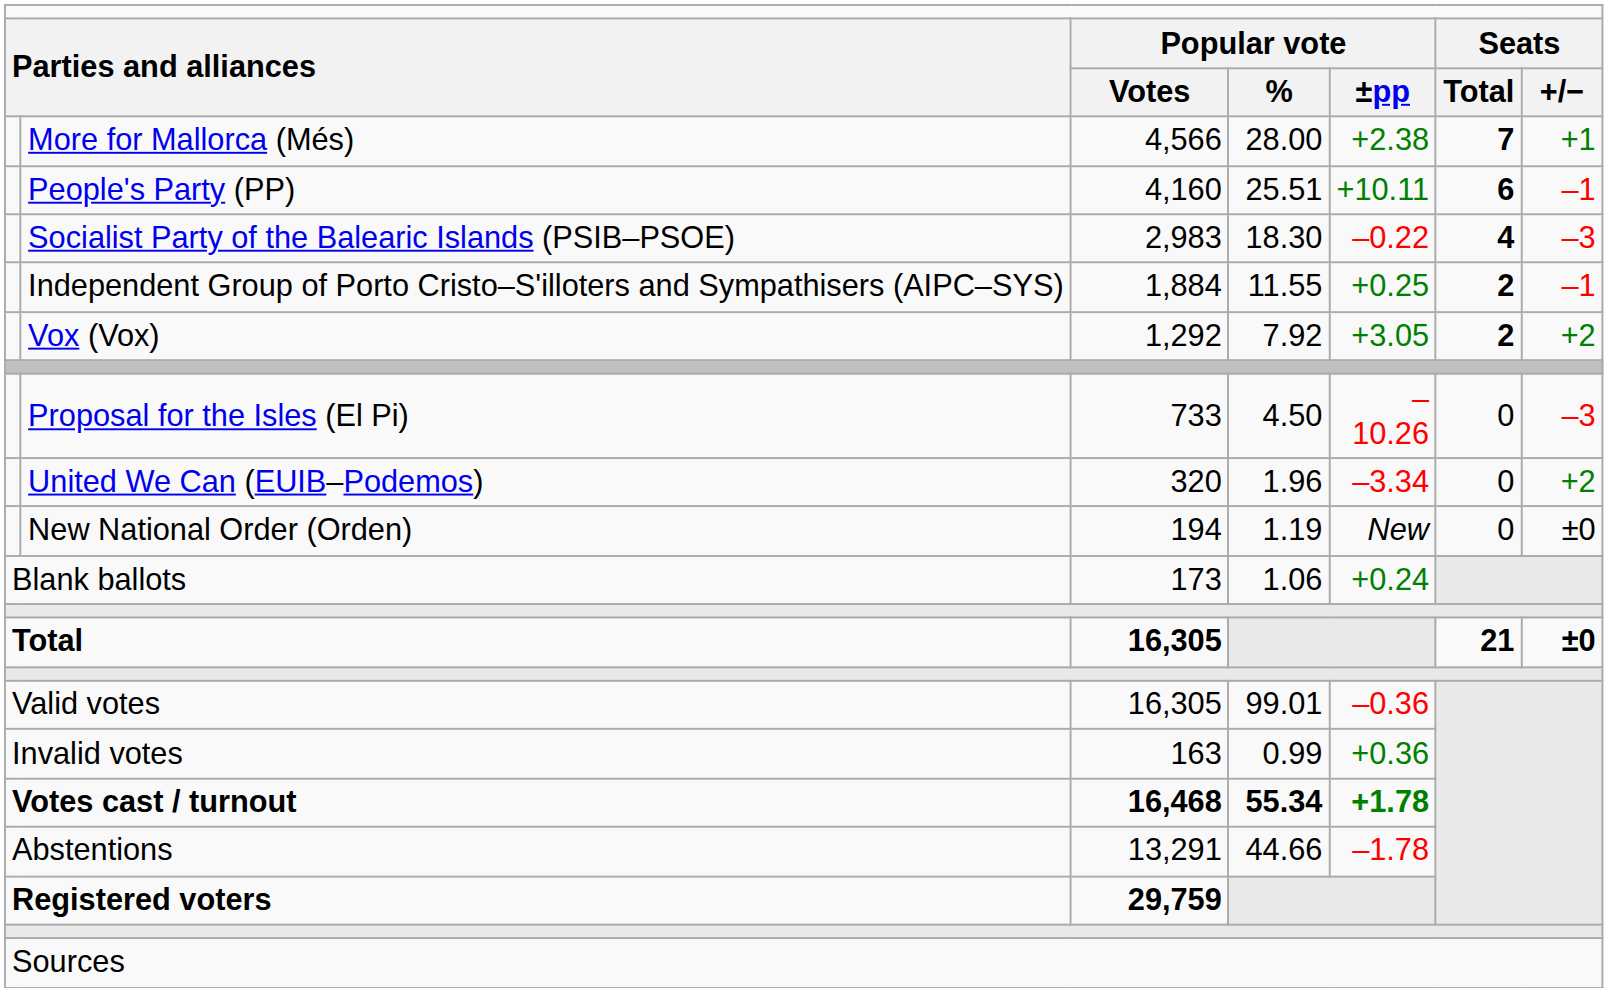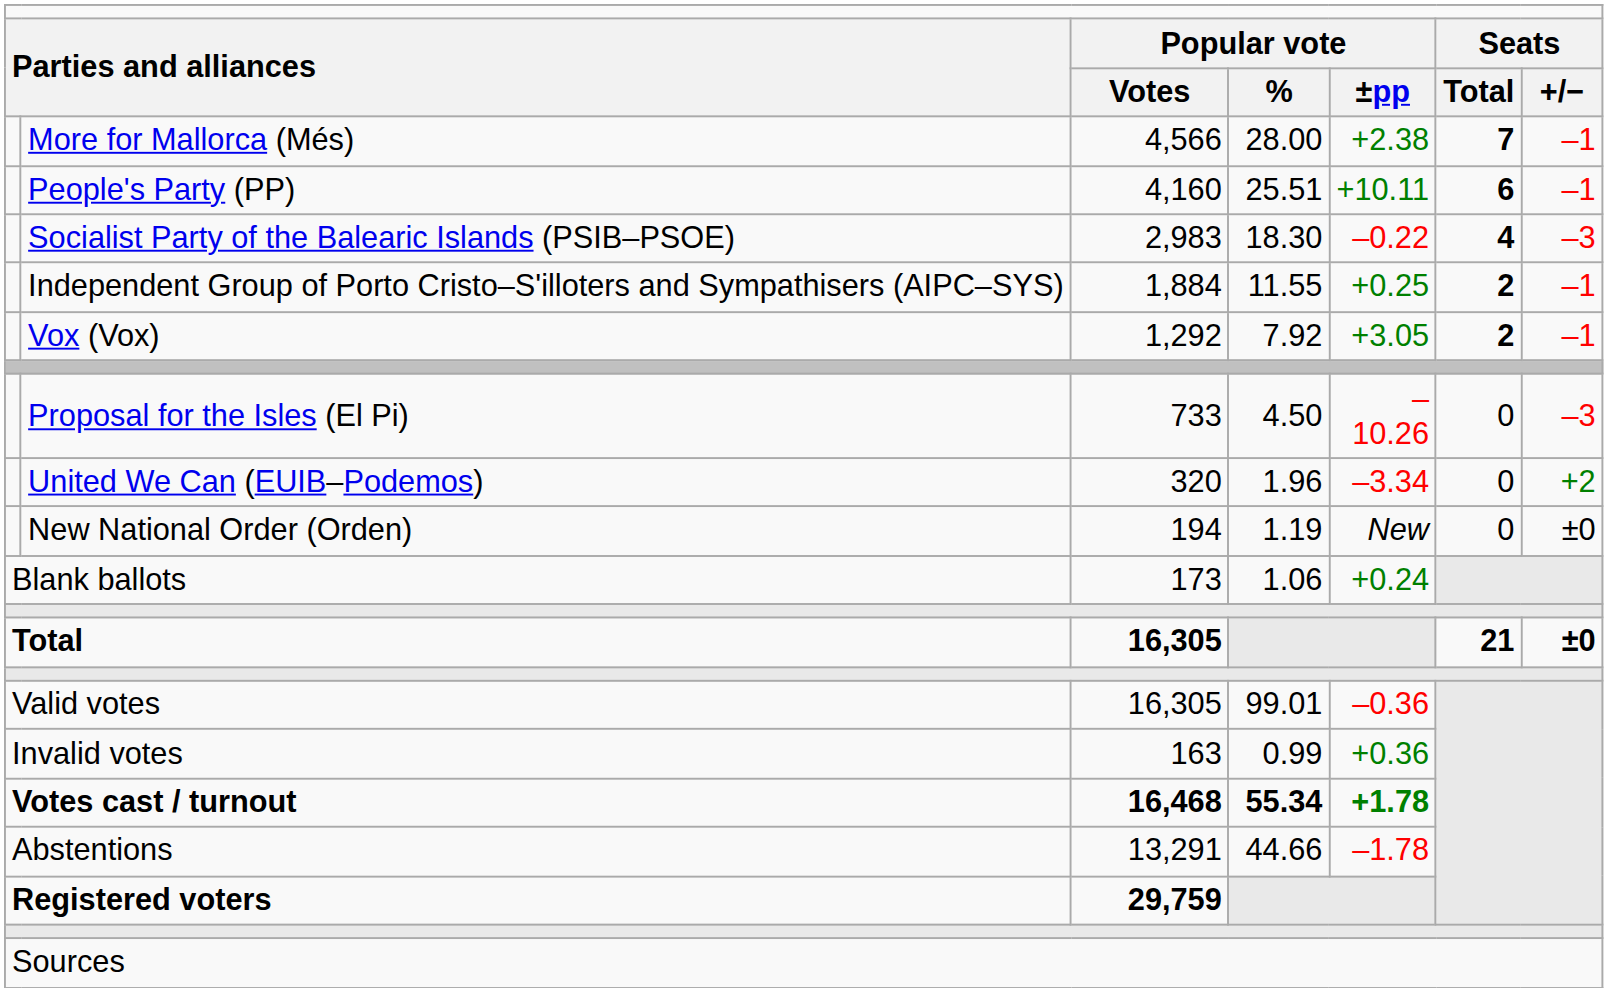(1578, 140) +1 -> (1579, 140) –1
(1578, 335) +2 -> (1579, 335) –1
